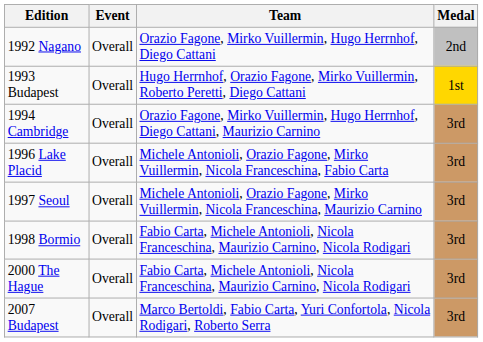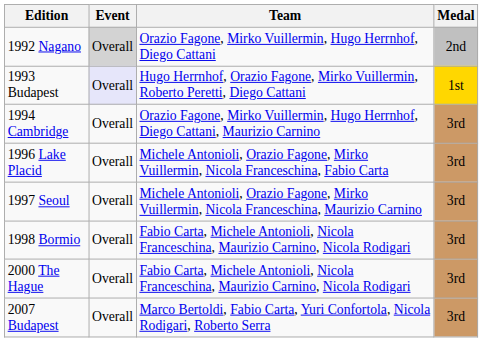(113, 46) no background -> (113, 46) lightgrey background
(113, 85) no background -> (113, 85) lavender background
